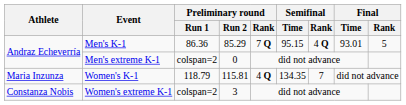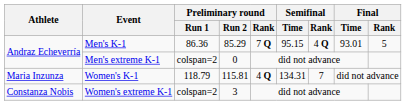(292, 76) 134.35 -> (292, 76) 134.31
